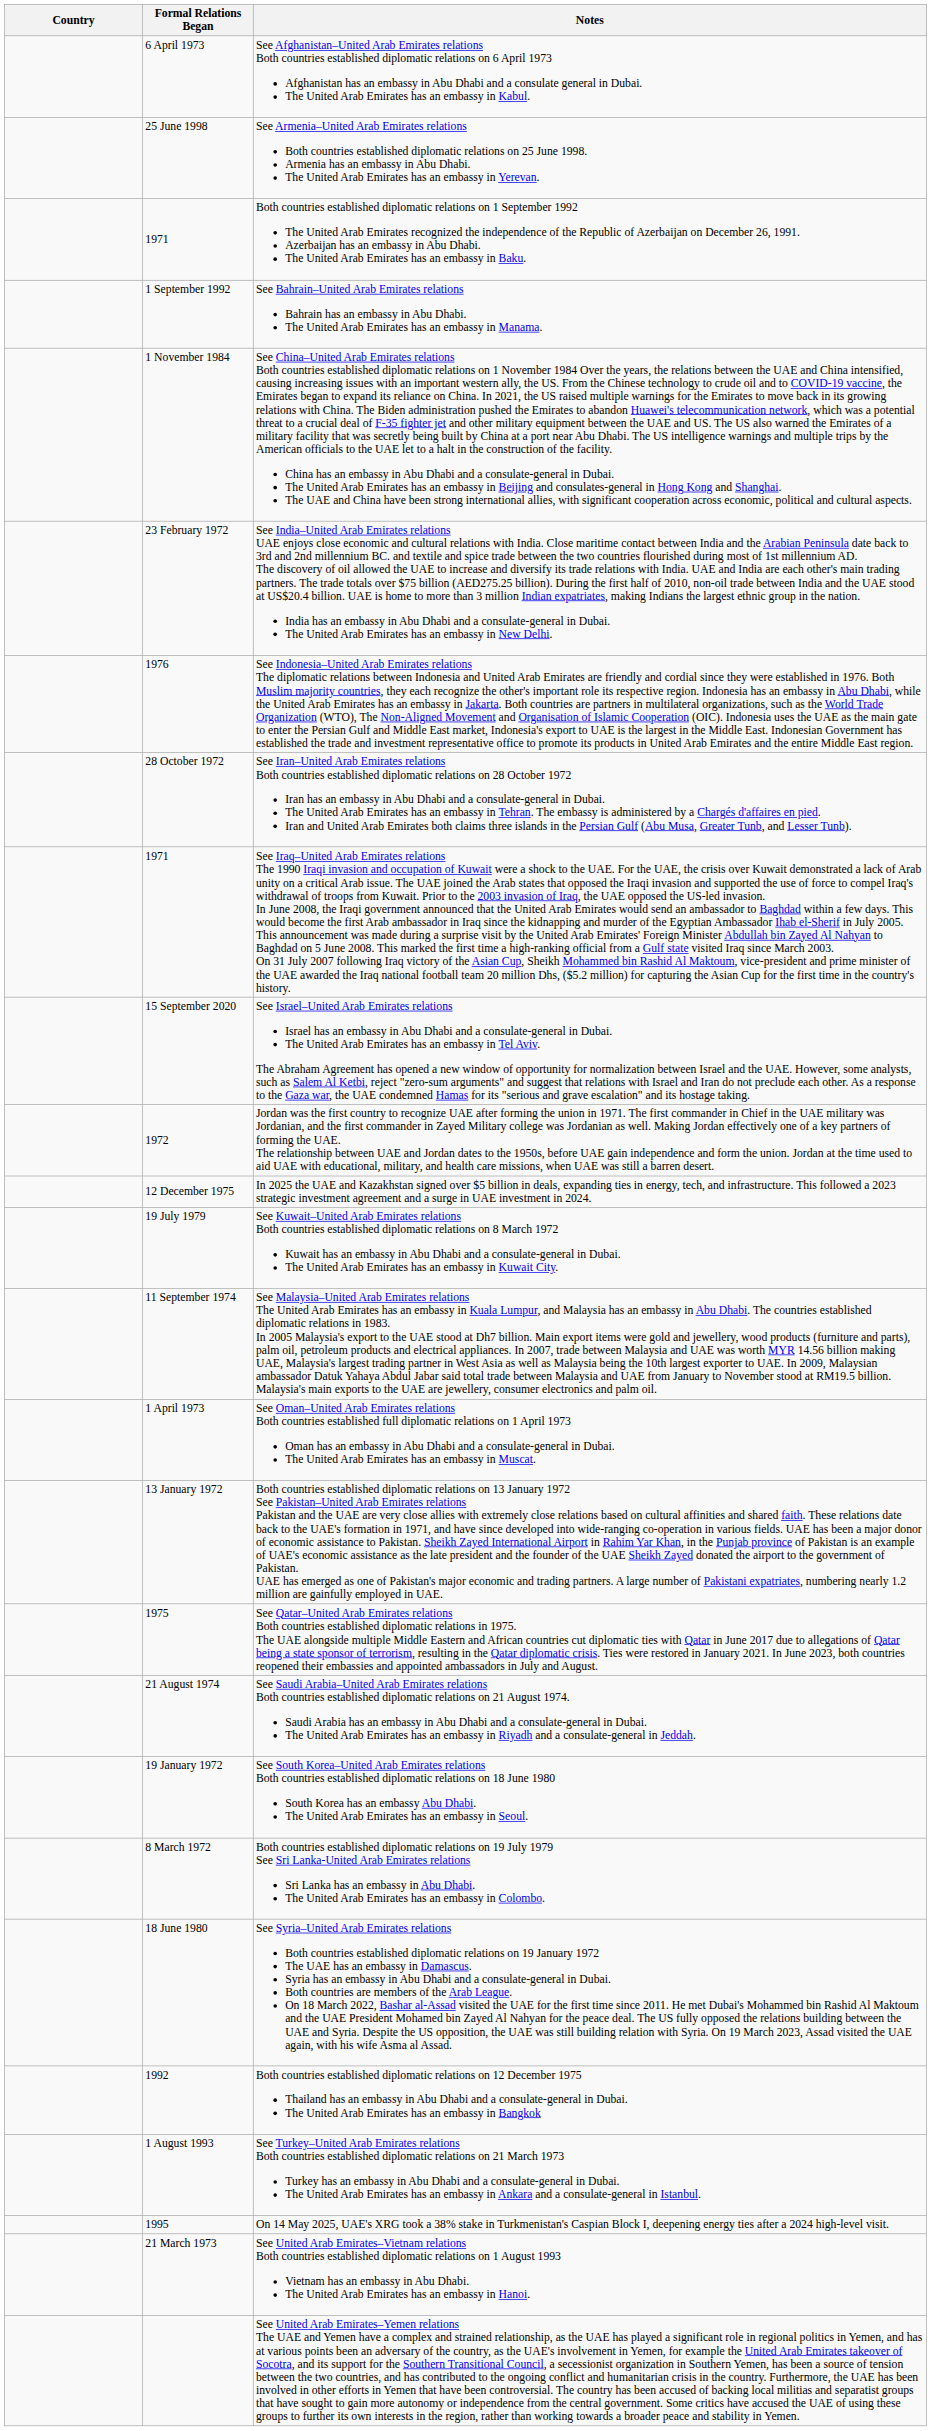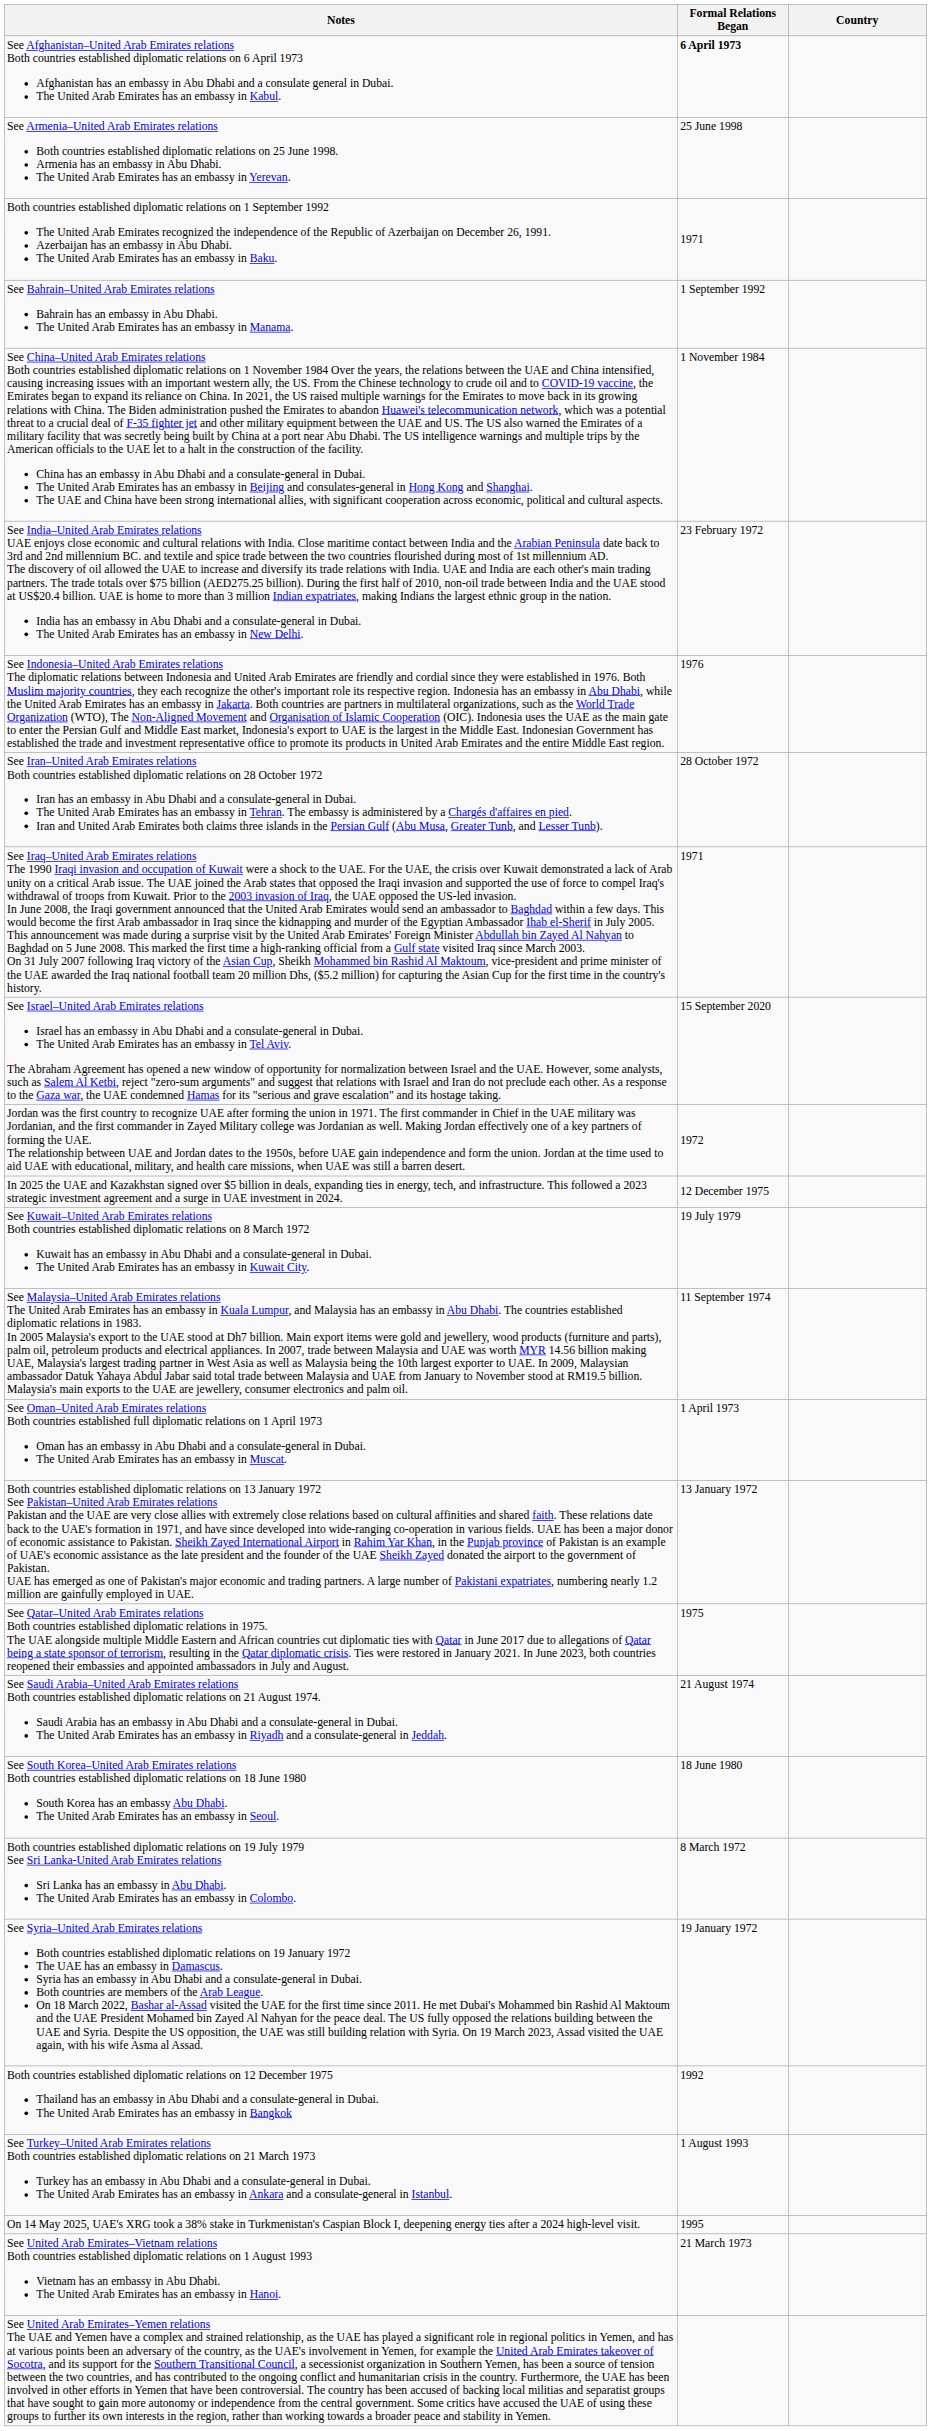columns swapped: (74, 20) <-> (590, 20)
(175, 45) normal -> (711, 45) bold
(184, 1765) 19 January 1972 -> (711, 1765) 18 June 1980
(176, 1928) 18 June 1980 -> (719, 1928) 19 January 1972
